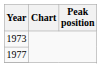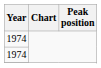(17, 39) 1973 -> (17, 39) 1974
(17, 54) 1977 -> (17, 54) 1974
